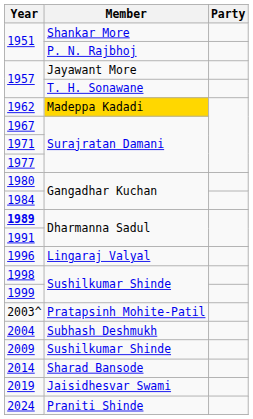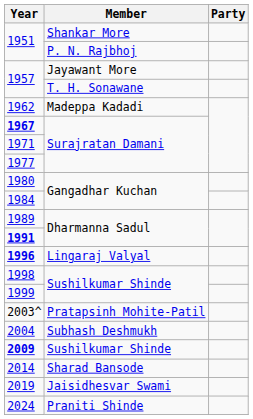(95, 107) gold background -> (95, 107) no background
(21, 126) normal -> (21, 126) bold
(21, 219) bold -> (21, 219) normal
(21, 238) normal -> (21, 238) bold
(21, 256) normal -> (21, 256) bold
(21, 349) normal -> (21, 349) bold
